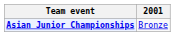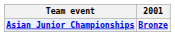(153, 25) normal -> (153, 25) bold
